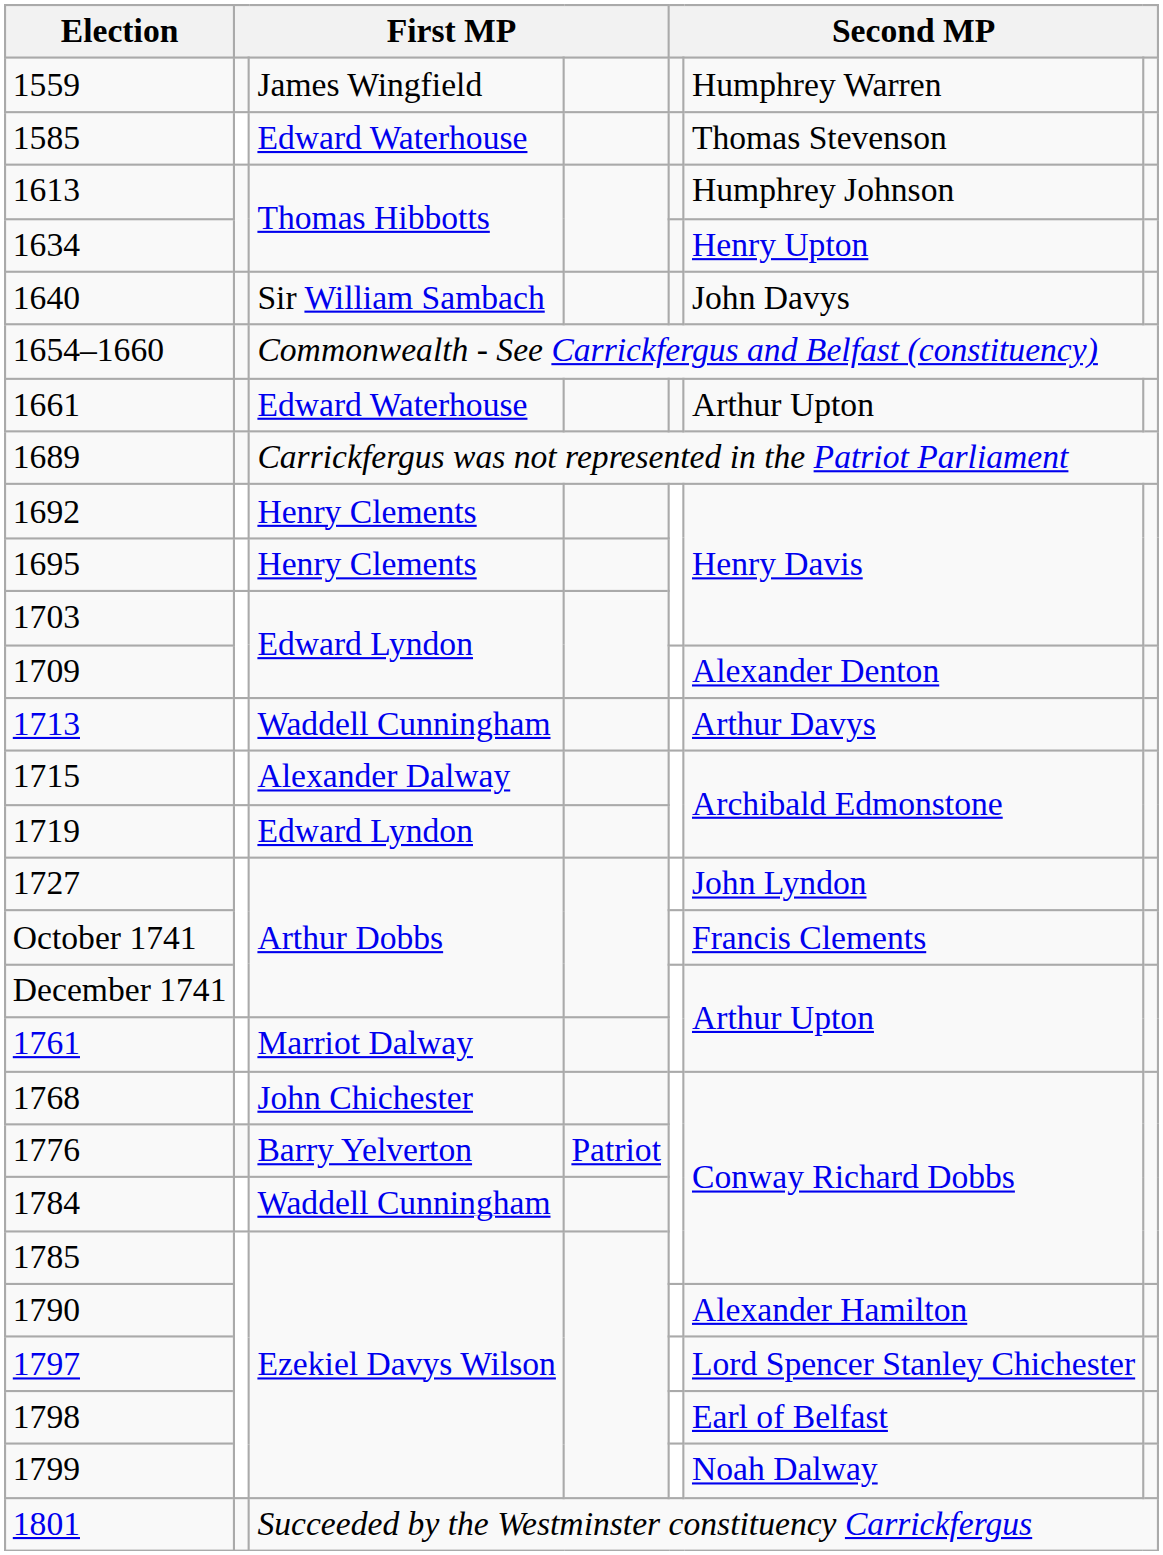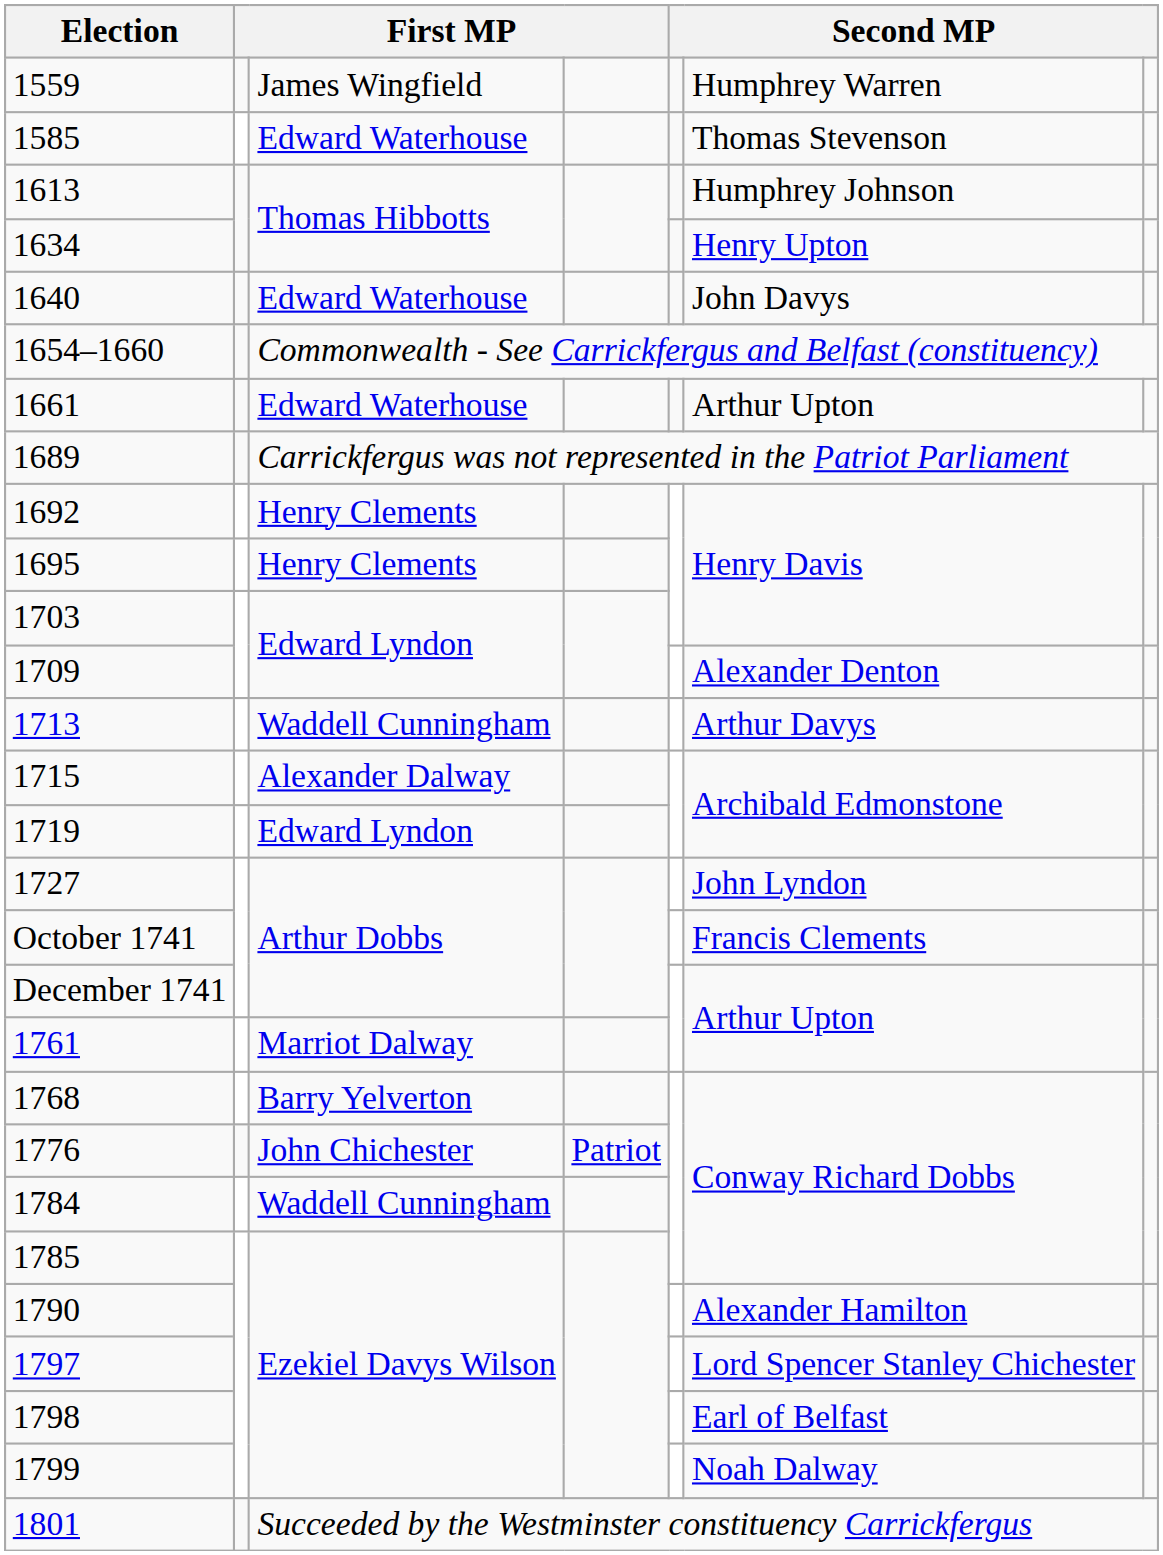(401, 297) Sir William Sambach -> (392, 297) Edward Waterhouse
(365, 1096) John Chichester -> (365, 1096) Barry Yelverton
(365, 1150) Barry Yelverton -> (365, 1150) John Chichester
